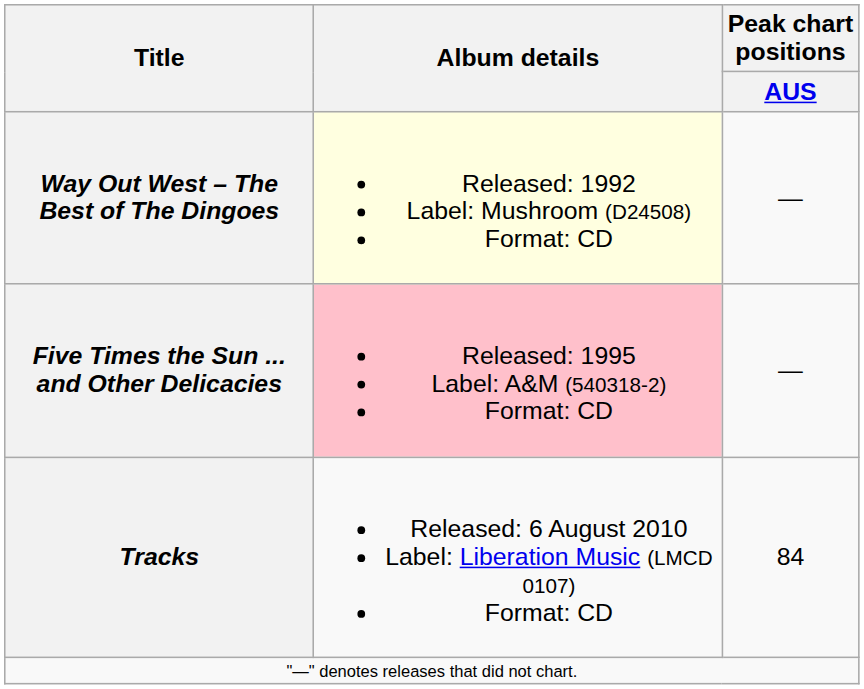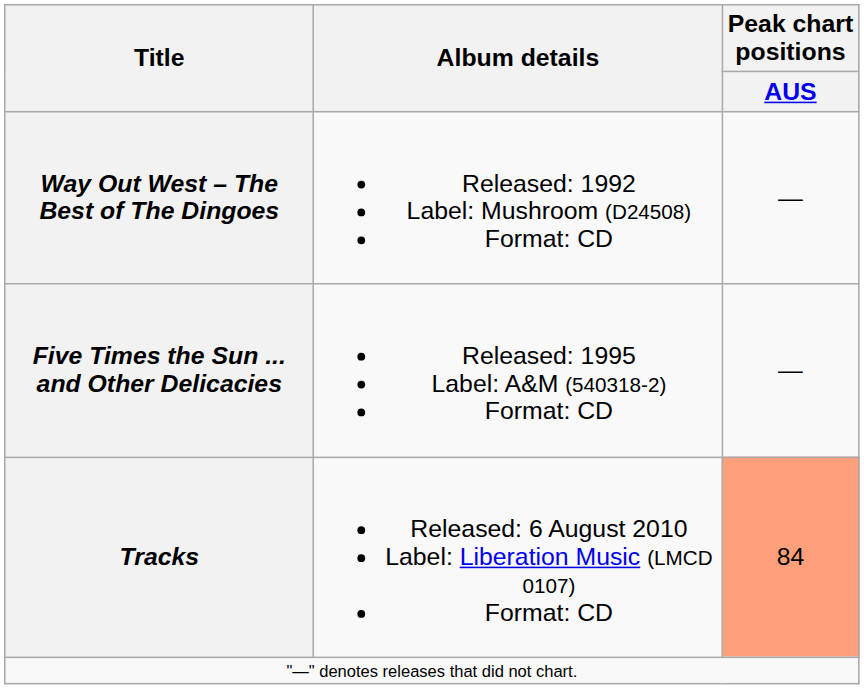(518, 212) lightyellow background -> (518, 212) no background
(518, 384) pink background -> (518, 384) no background
(790, 556) no background -> (790, 556) lightsalmon background
